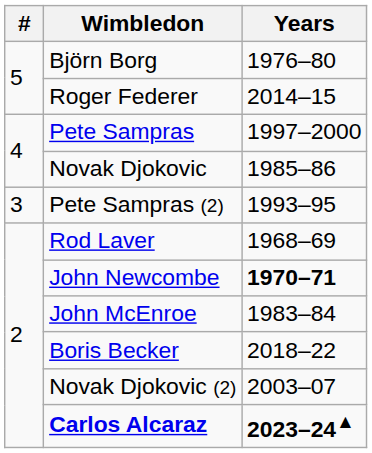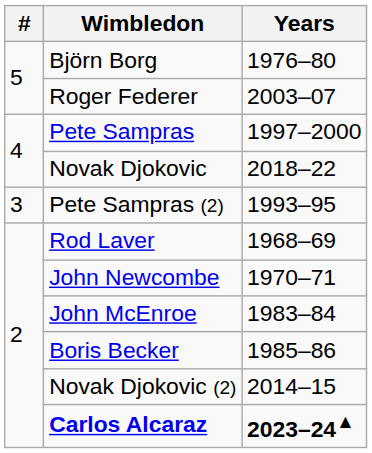(292, 96) 2014–15 -> (292, 96) 2003–07
(292, 168) 1985–86 -> (292, 168) 2018–22
(292, 277) bold -> (292, 277) normal
(292, 350) 2018–22 -> (292, 350) 1985–86
(292, 386) 2003–07 -> (292, 386) 2014–15
